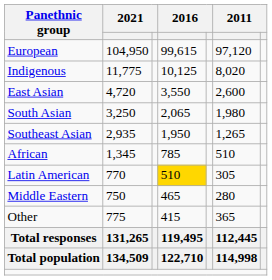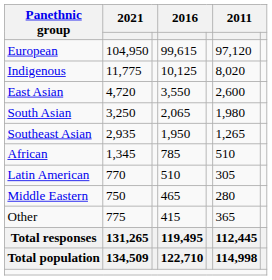(171, 175) gold background -> (171, 175) no background
